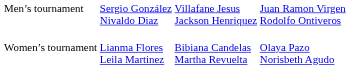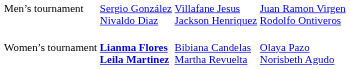(132, 54) normal -> (134, 54) bold
